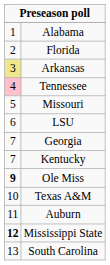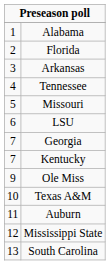(13, 68) khaki background -> (13, 68) no background
(13, 86) pink background -> (13, 86) no background
(13, 178) bold -> (13, 178) normal
(13, 232) bold -> (13, 232) normal
